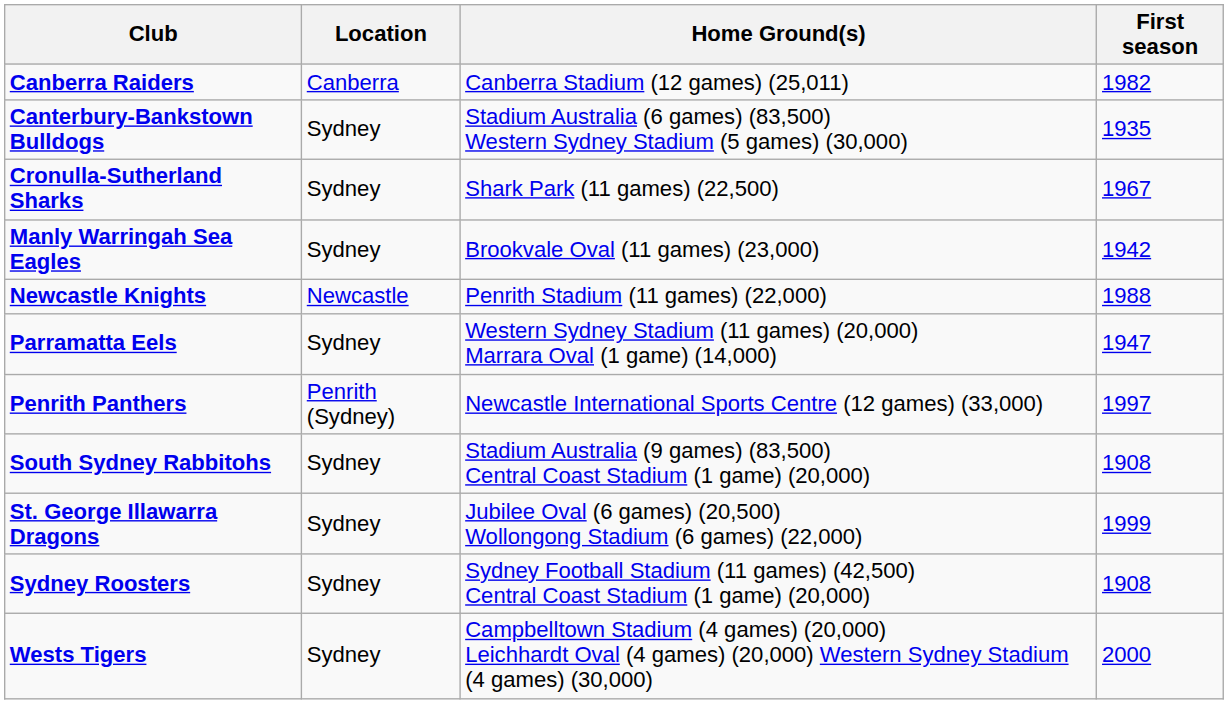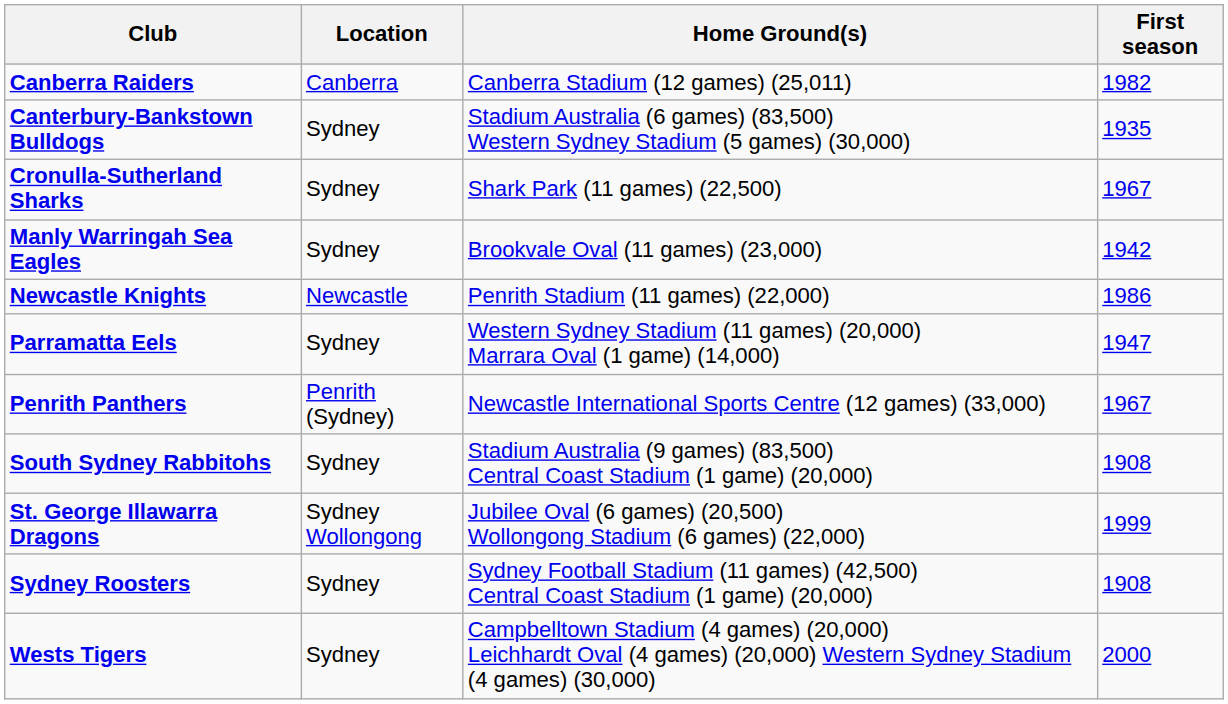(1127, 296) 1988 -> (1127, 296) 1986
(1127, 403) 1997 -> (1127, 403) 1967
(344, 523) Sydney -> (364, 523) Sydney Wollongong
